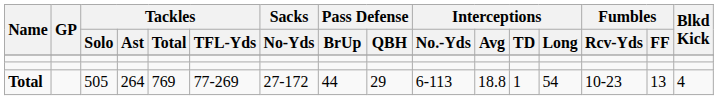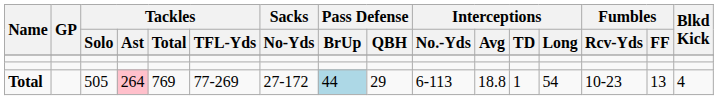(133, 81) no background -> (133, 81) pink background
(330, 81) no background -> (330, 81) lightblue background
